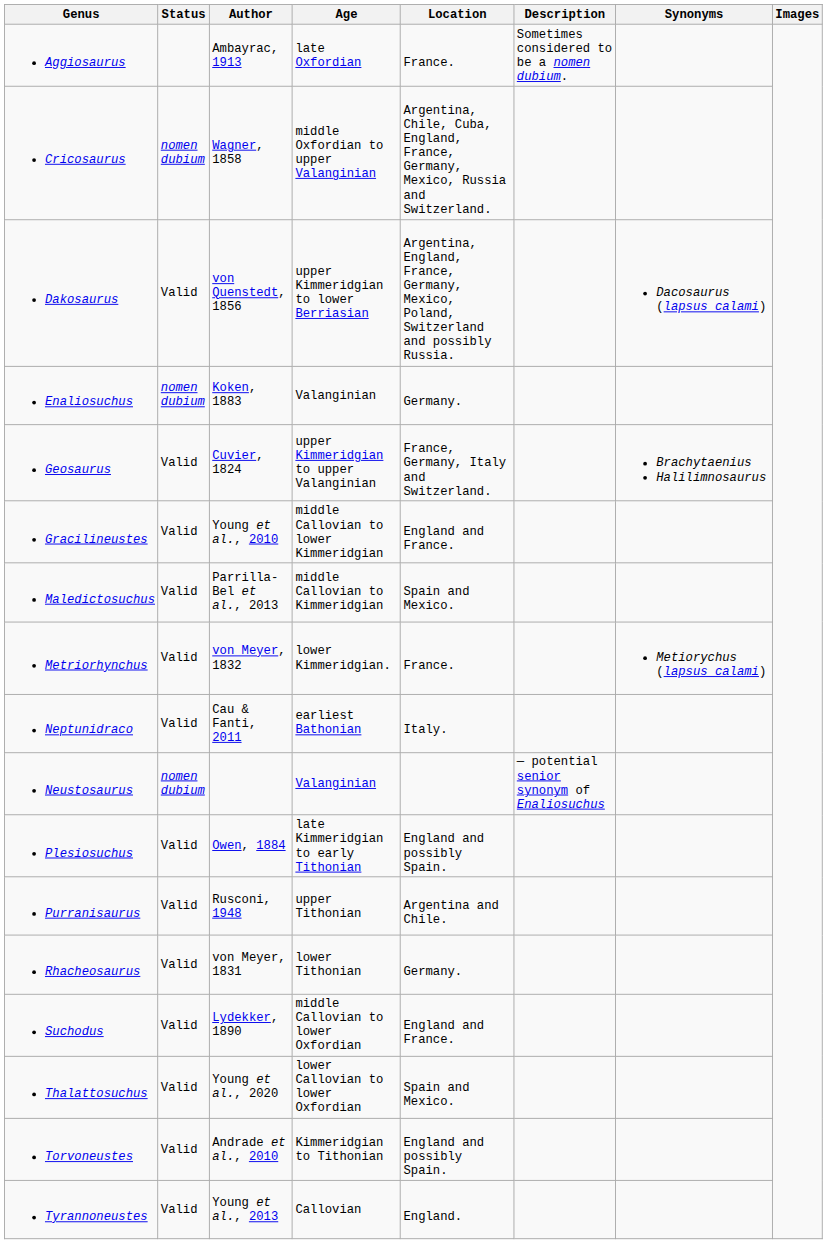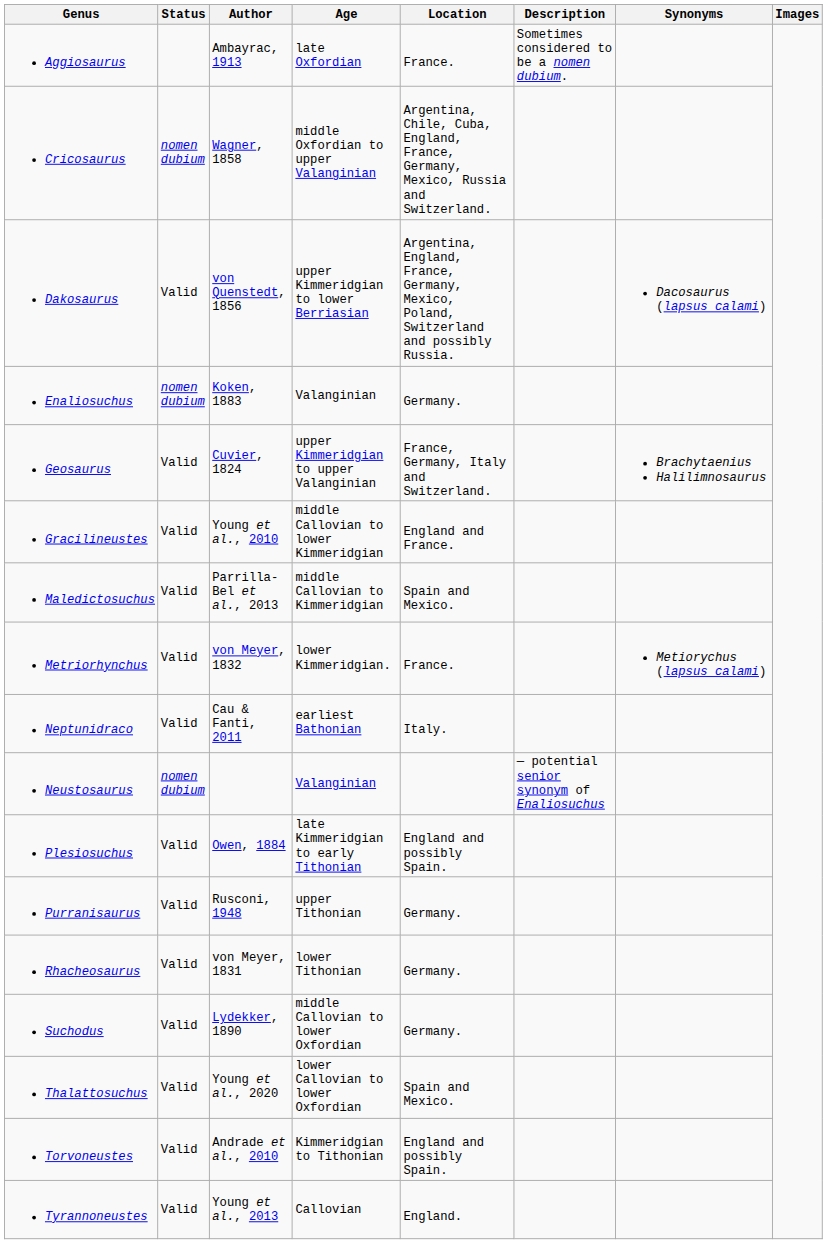(451, 913) Argentina and Chile. -> (433, 913) Germany.
(444, 1032) England and France. -> (433, 1032) Germany.
